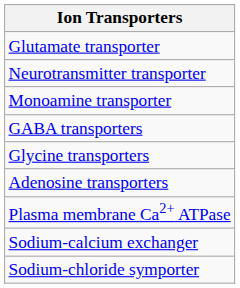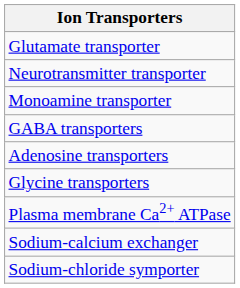(79, 155) Glycine transporters -> (88, 155) Adenosine transporters
(88, 182) Adenosine transporters -> (79, 182) Glycine transporters
